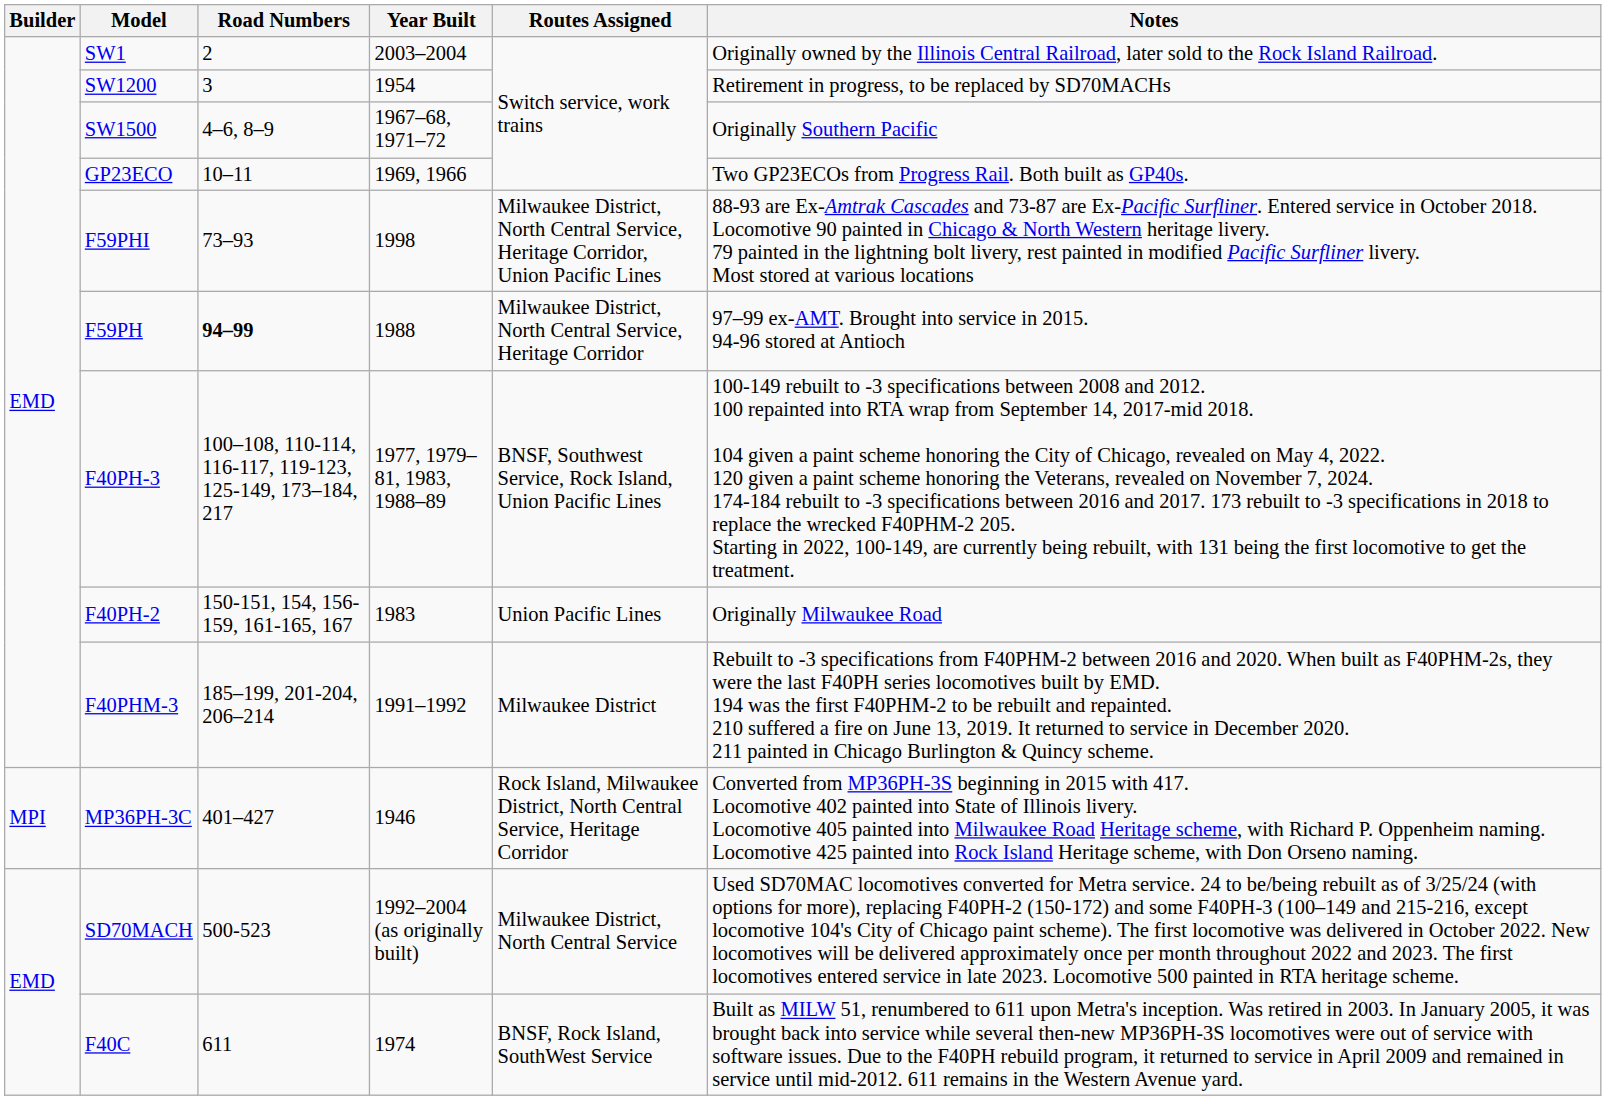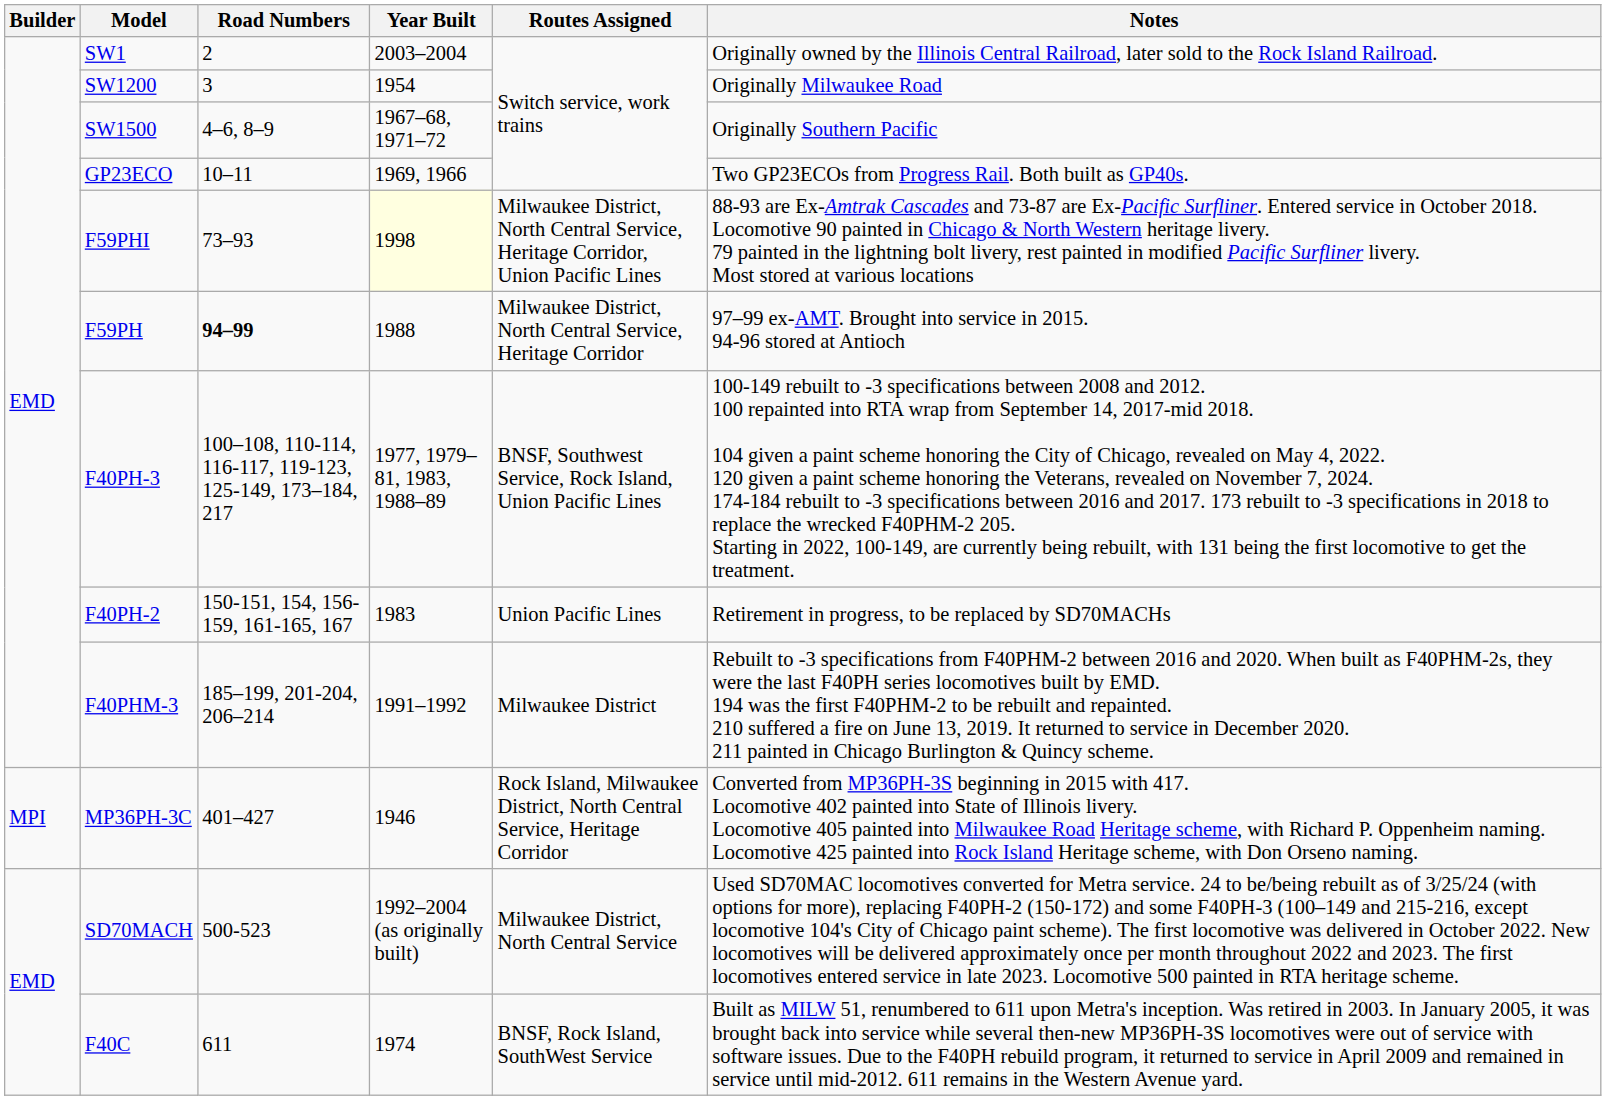(941, 85) Retirement in progress, to be replaced by SD70MACHs -> (827, 85) Originally Milwaukee Road
(395, 240) no background -> (395, 240) lightyellow background
(827, 614) Originally Milwaukee Road -> (941, 614) Retirement in progress, to be replaced by SD70MACHs
